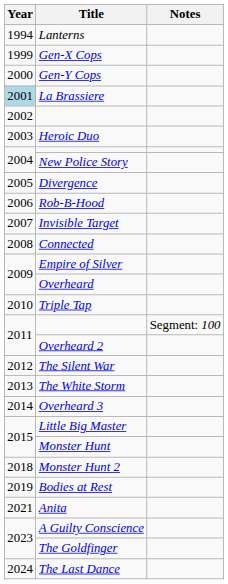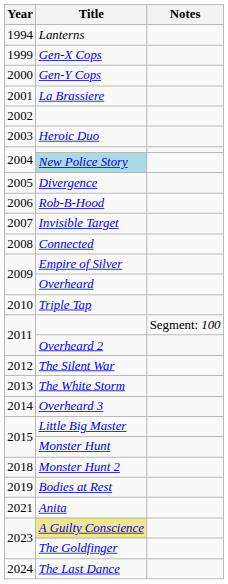(20, 95) lightblue background -> (20, 95) no background
(83, 162) no background -> (83, 162) lightblue background
(91, 528) no background -> (91, 528) khaki background
